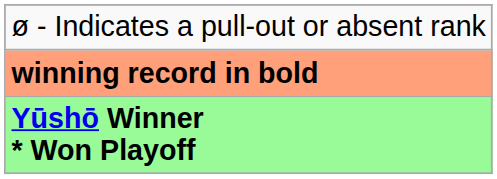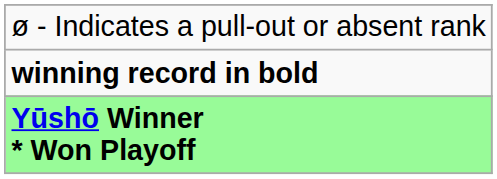(165, 72) lightsalmon background -> (165, 72) no background
